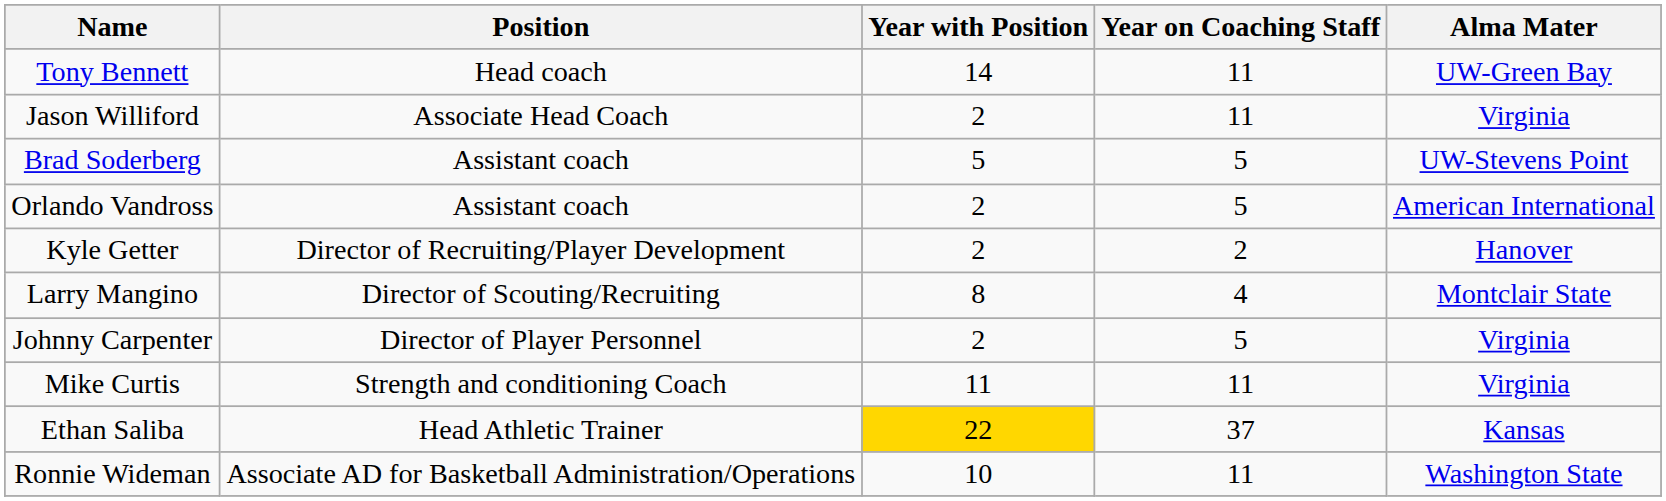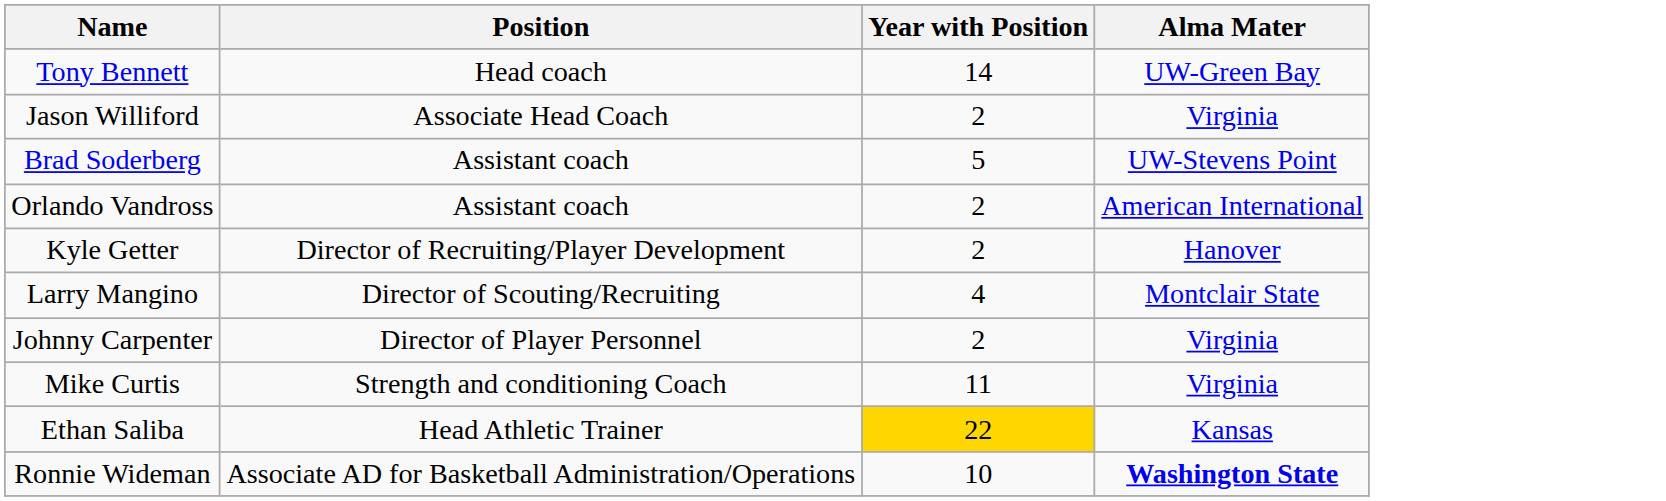- column: (1241, 26)
(978, 294) 8 -> (978, 294) 4
(1524, 473) normal -> (1232, 473) bold
